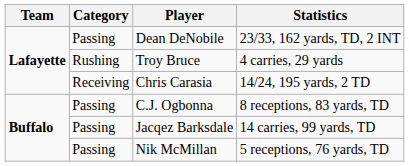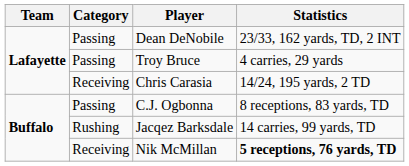(96, 60) Rushing -> (94, 60) Passing
(94, 127) Passing -> (96, 127) Rushing
(94, 149) Passing -> (101, 149) Receiving
(314, 149) normal -> (318, 149) bold
